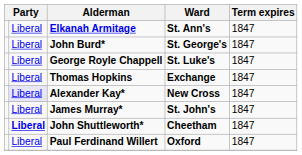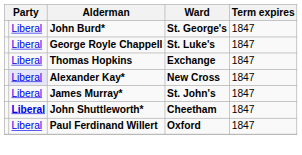- row: (93, 28)
